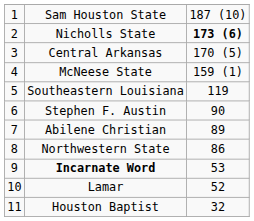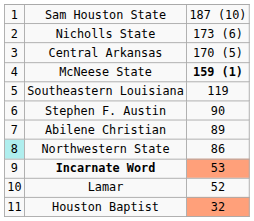(218, 33) bold -> (218, 33) normal
(218, 72) normal -> (218, 72) bold
(14, 149) no background -> (14, 149) paleturquoise background
(218, 168) no background -> (218, 168) lightsalmon background
(218, 207) no background -> (218, 207) lightsalmon background
